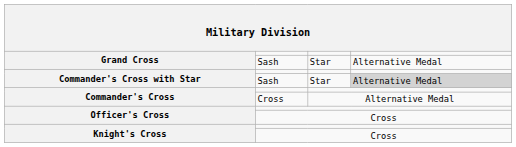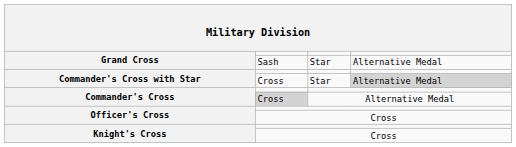(268, 81) Sash -> (271, 81) Cross
(271, 99) no background -> (271, 99) lightgrey background
